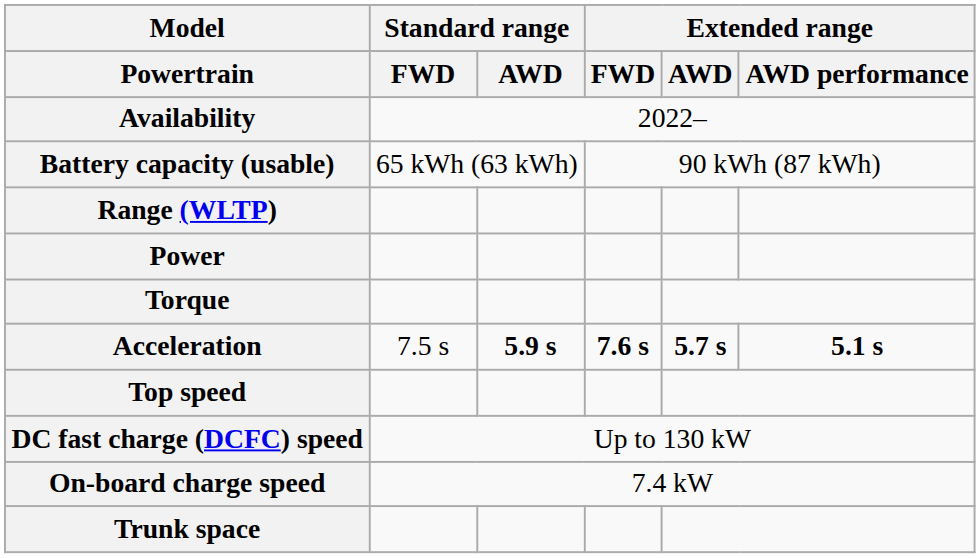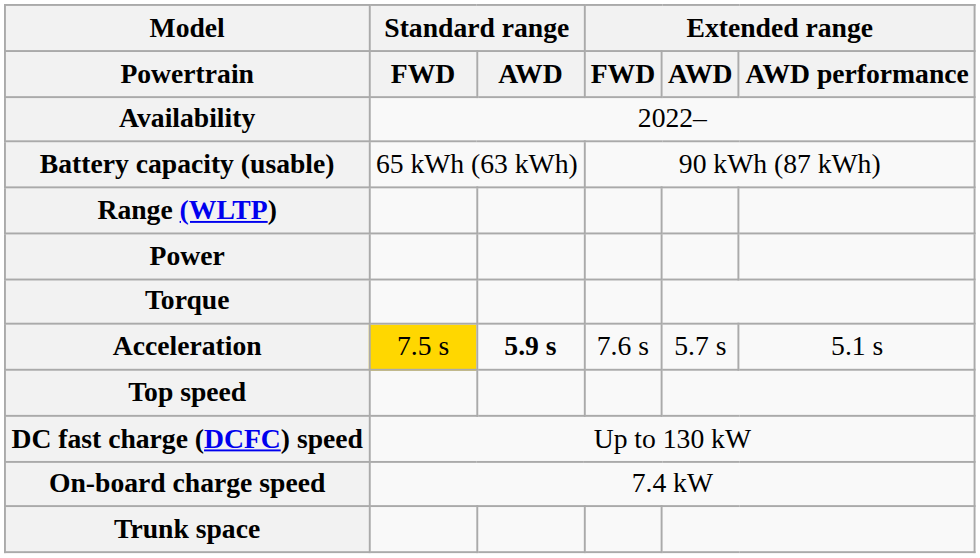(423, 346) no background -> (423, 346) gold background
(623, 346) bold -> (623, 346) normal
(700, 346) bold -> (700, 346) normal
(857, 346) bold -> (857, 346) normal
